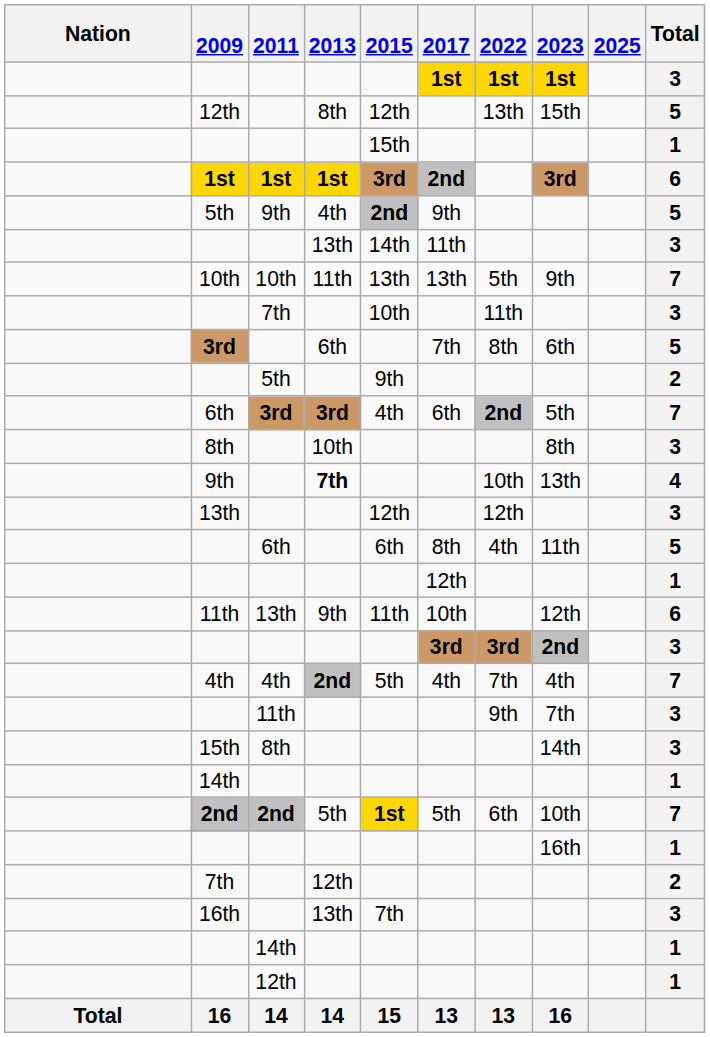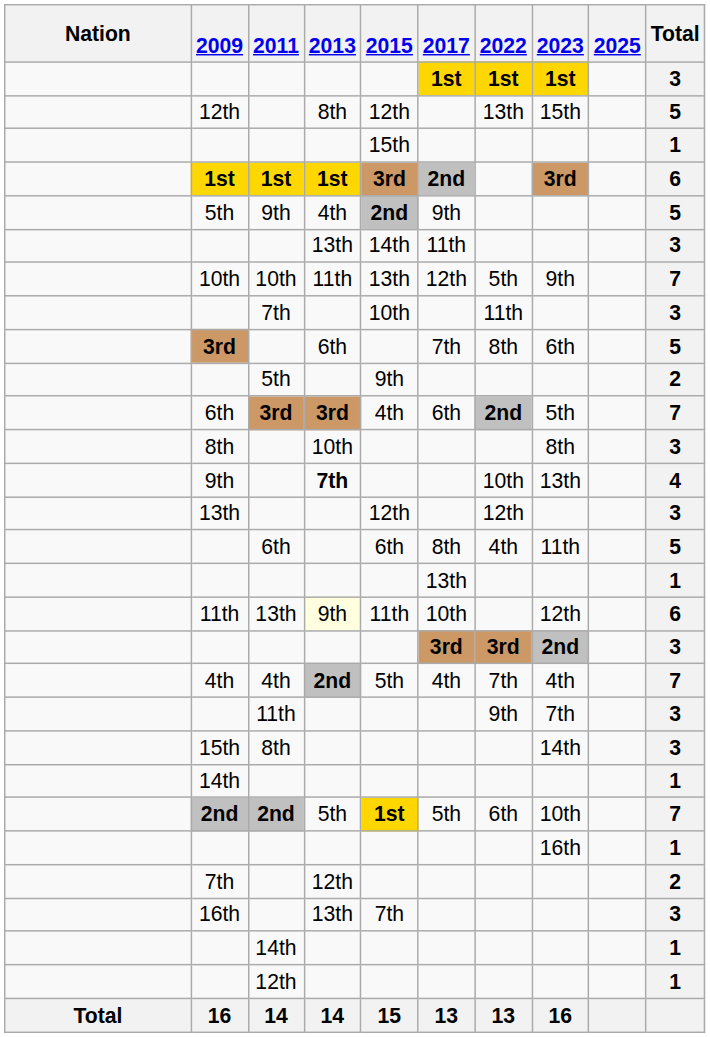(446, 279) 13th -> (446, 279) 12th
(446, 580) 12th -> (446, 580) 13th
(332, 614) no background -> (332, 614) lightyellow background
